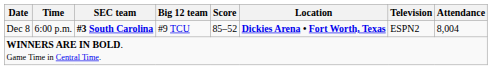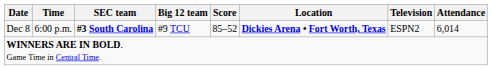(448, 29) 8,004 -> (448, 29) 6,014
